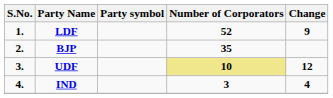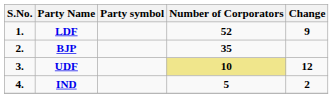(226, 84) 3 -> (226, 84) 5
(307, 84) 4 -> (307, 84) 2
